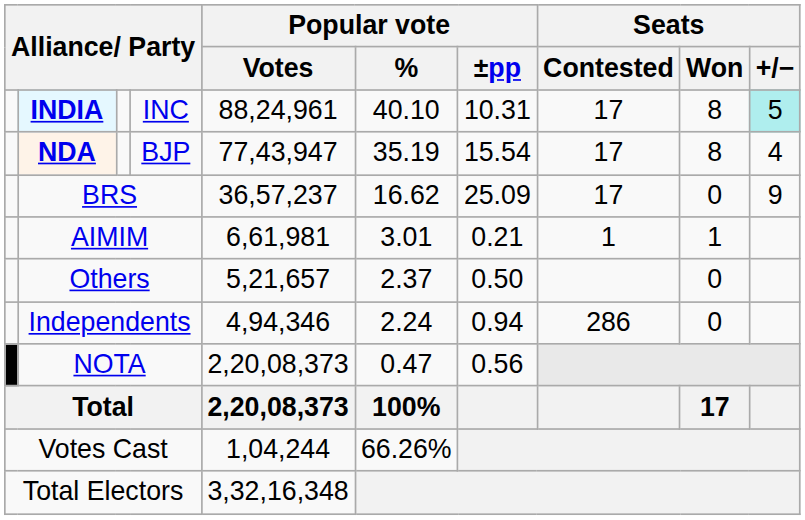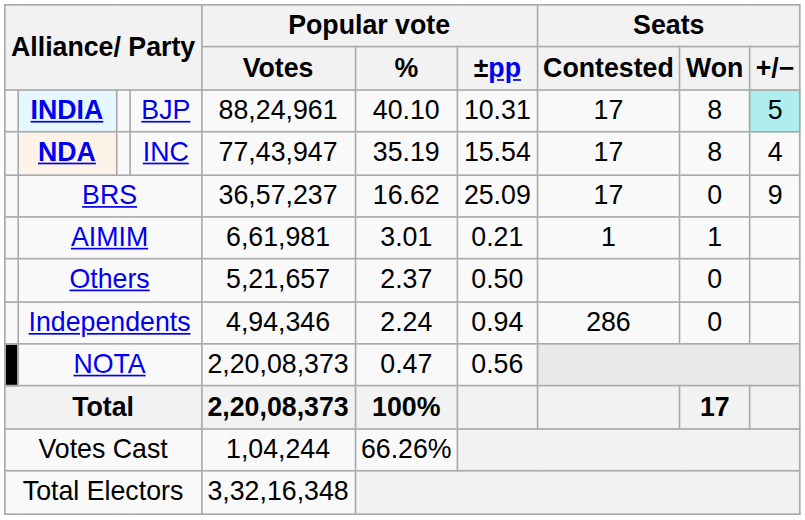(166, 110) INC -> (166, 110) BJP
(166, 152) BJP -> (166, 152) INC
